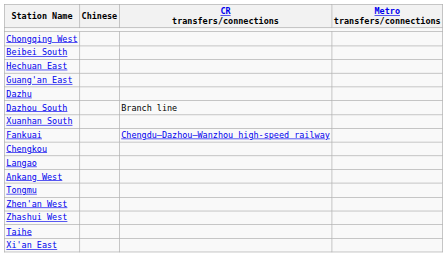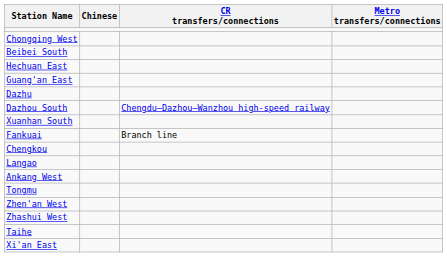(149, 108) Branch line -> (226, 108) Chengdu–Dazhou–Wanzhou high-speed railway
(226, 135) Chengdu–Dazhou–Wanzhou high-speed railway -> (149, 135) Branch line
